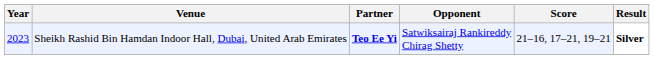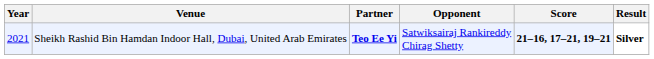(18, 38) 2023 -> (18, 38) 2021
(564, 38) normal -> (564, 38) bold
